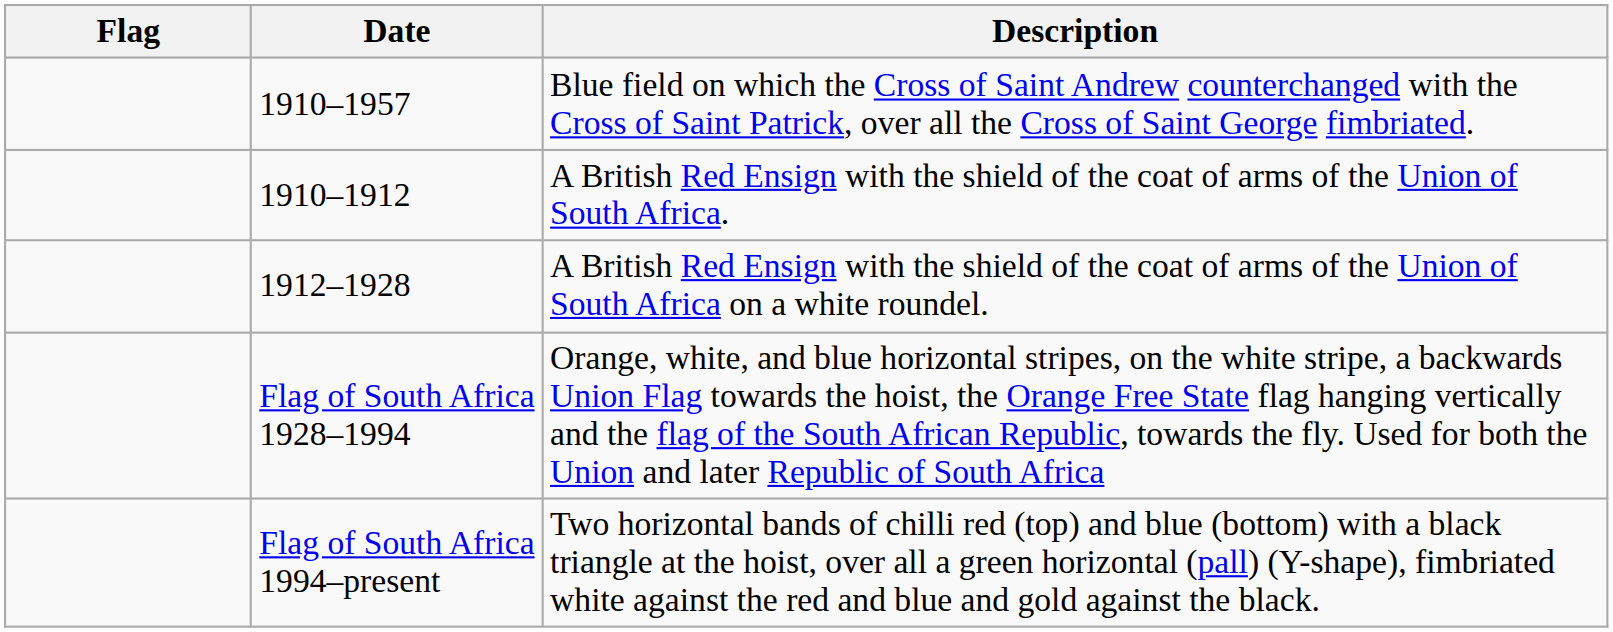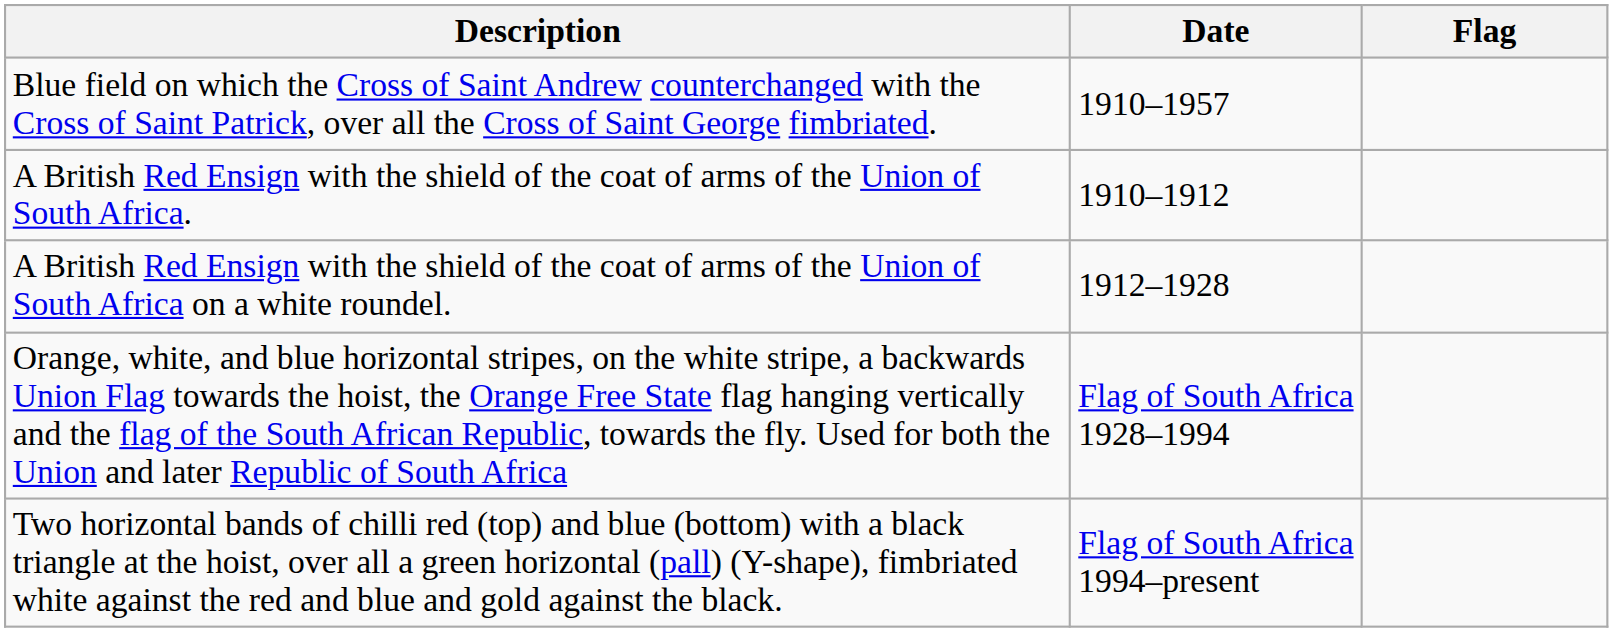columns swapped: (128, 31) <-> (1075, 31)
